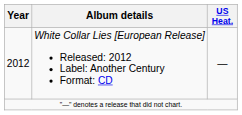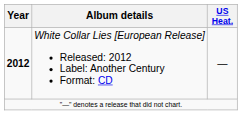(18, 63) normal -> (18, 63) bold
